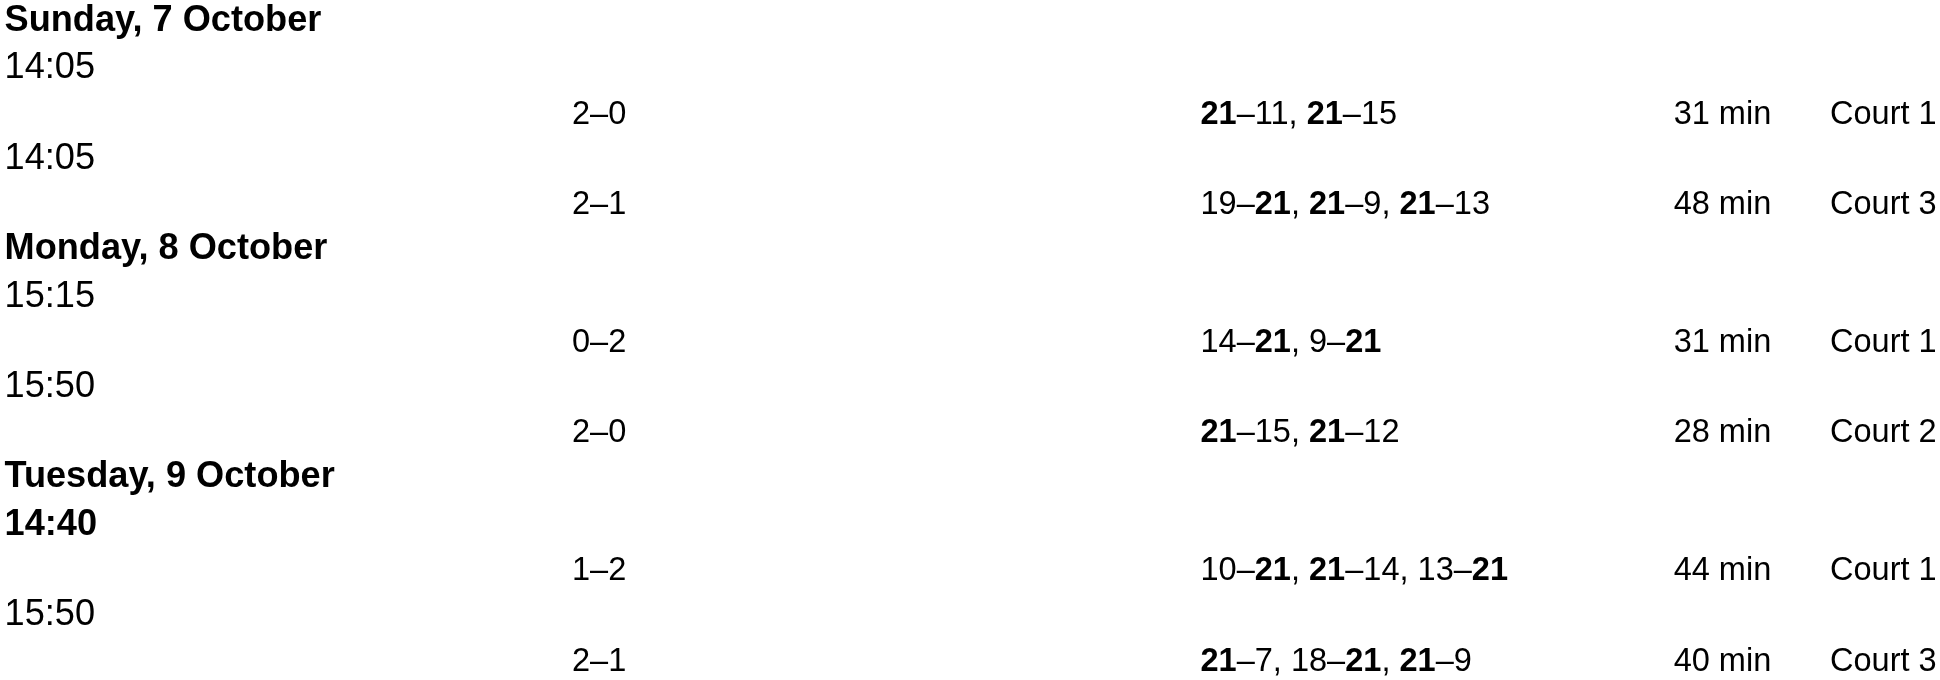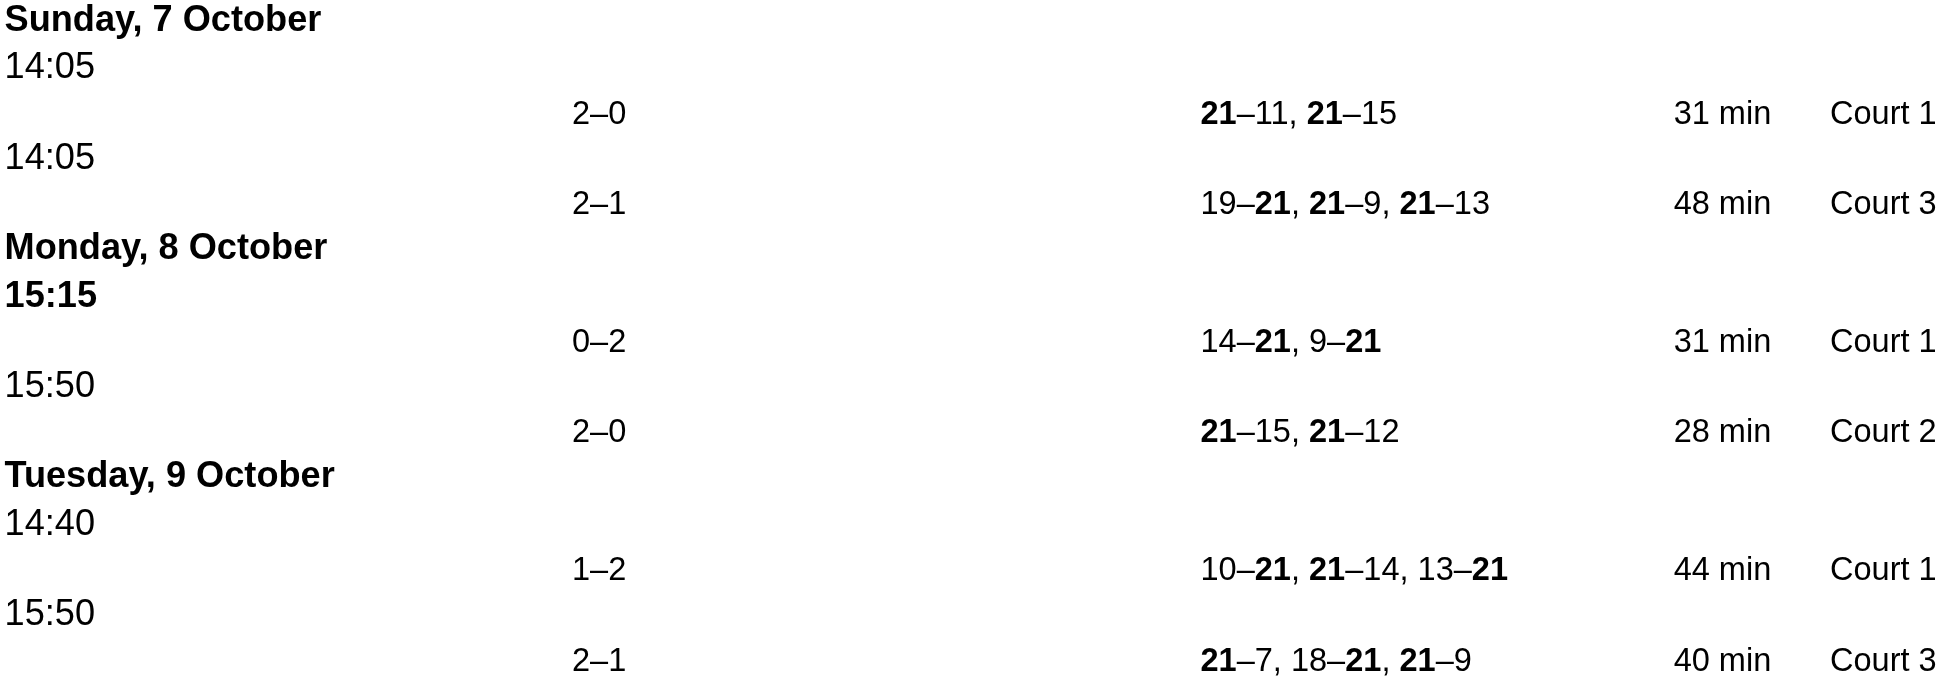(50, 294) normal -> (51, 294) bold
(51, 522) bold -> (50, 522) normal
